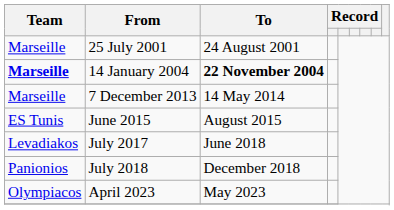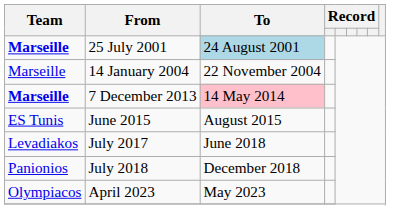(37, 47) normal -> (38, 47) bold
(252, 47) no background -> (252, 47) lightblue background
(38, 71) bold -> (37, 71) normal
(264, 71) bold -> (262, 71) normal
(37, 95) normal -> (38, 95) bold
(244, 95) no background -> (244, 95) pink background
